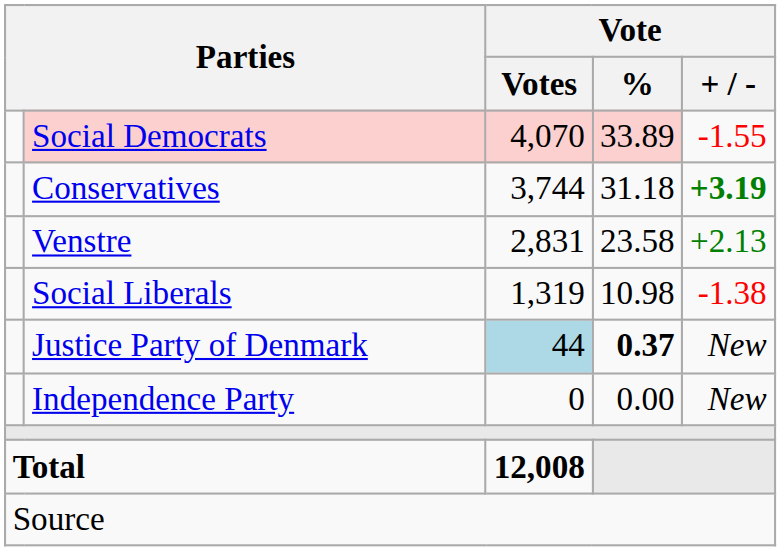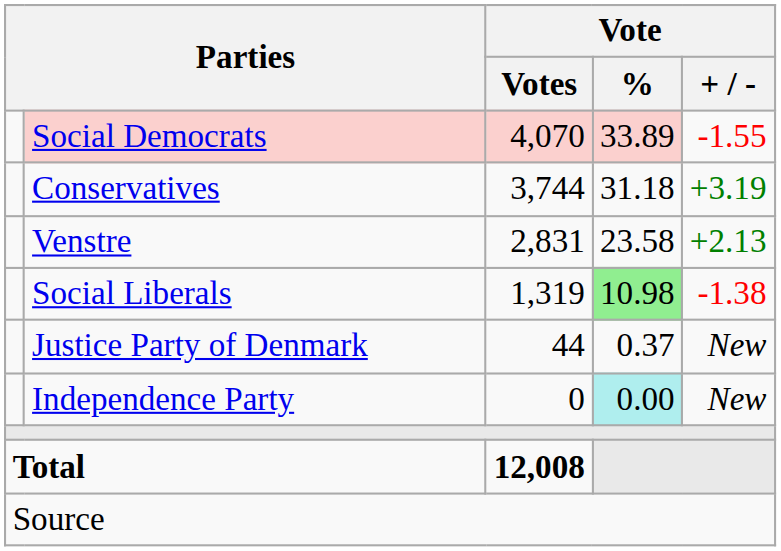(728, 188) bold -> (728, 188) normal
(637, 293) no background -> (637, 293) lightgreen background
(568, 345) lightblue background -> (568, 345) no background
(646, 345) bold -> (646, 345) normal
(646, 398) no background -> (646, 398) paleturquoise background
